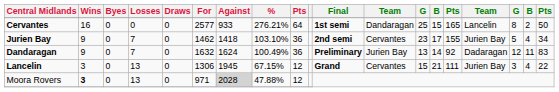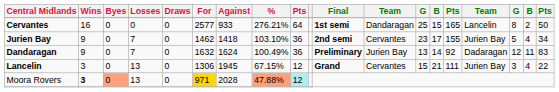(108, 79) no background -> (108, 79) lightsalmon background
(202, 79) no background -> (202, 79) gold background
(228, 79) lightgrey background -> (228, 79) no background
(269, 79) no background -> (269, 79) lightsalmon background
(298, 79) no background -> (298, 79) paleturquoise background
